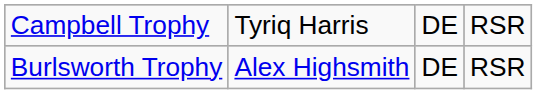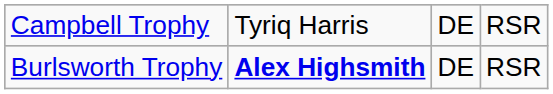(322, 66) normal -> (330, 66) bold
